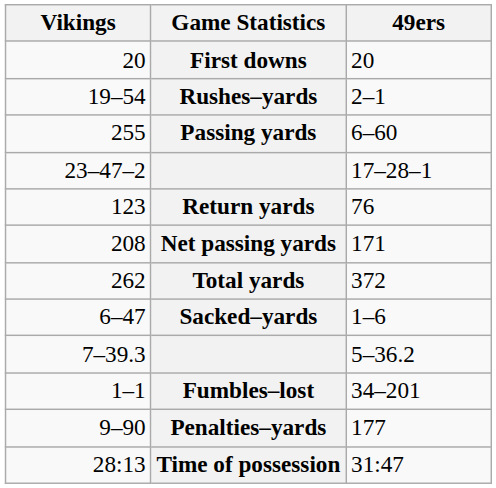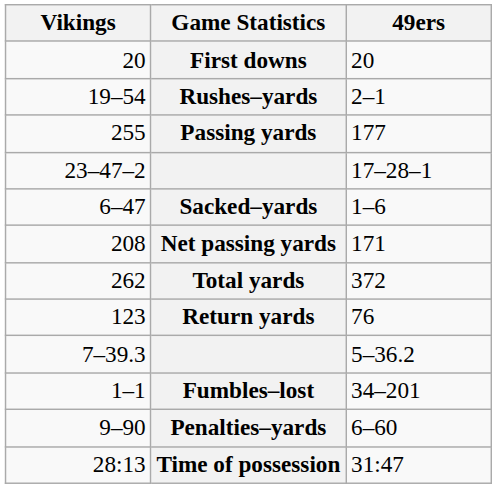(374, 133) 6–60 -> (368, 133) 177
rows swapped: (123, 317) <-> (128, 206)
(368, 427) 177 -> (374, 427) 6–60
